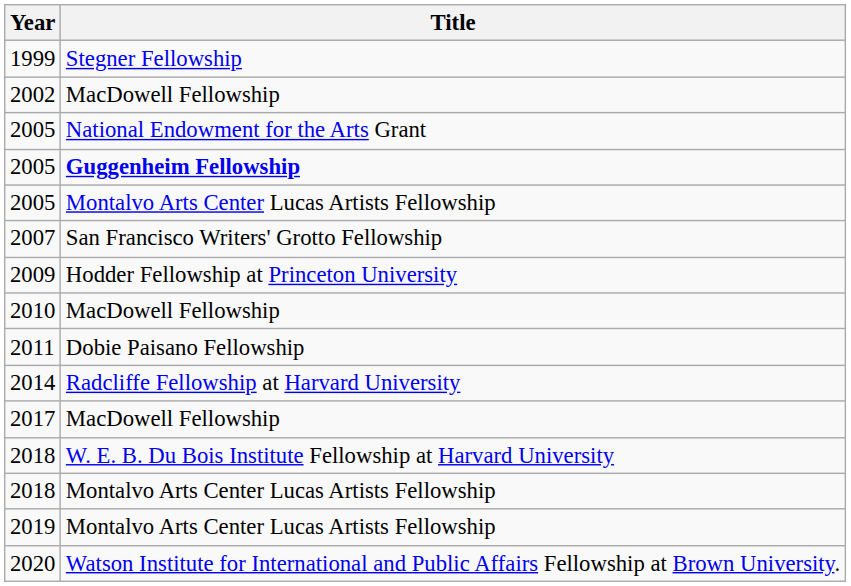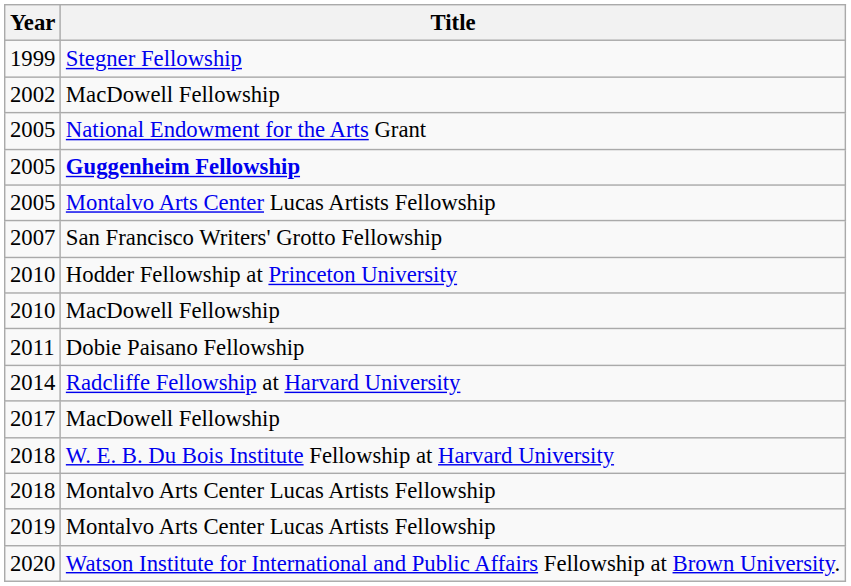(33, 274) 2009 -> (33, 274) 2010
